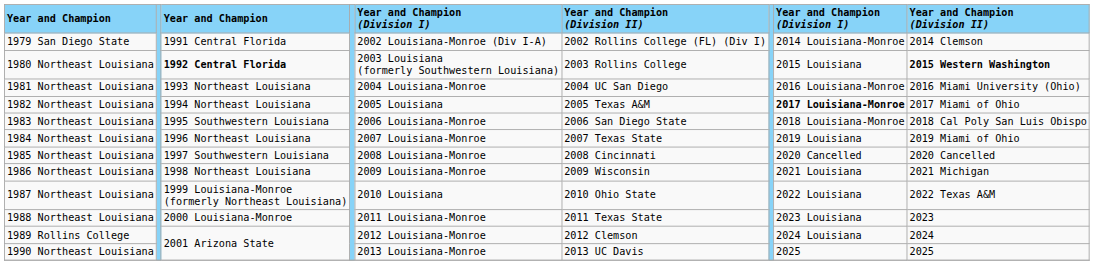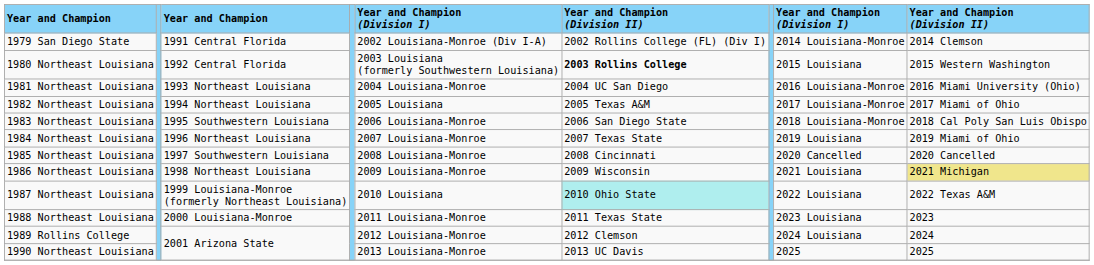(225, 65) bold -> (225, 65) normal
(625, 65) normal -> (625, 65) bold
(980, 65) bold -> (980, 65) normal
(840, 105) bold -> (840, 105) normal
(949, 172) no background -> (949, 172) khaki background
(610, 195) no background -> (610, 195) paleturquoise background
